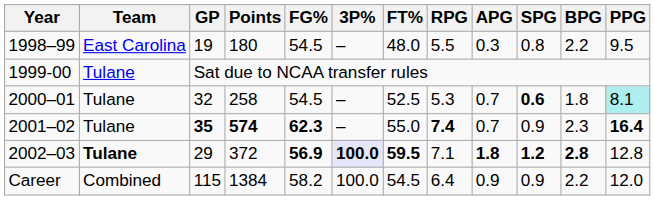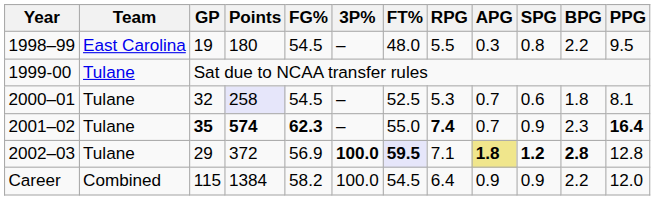(243, 99) no background -> (243, 99) lavender background
(533, 99) bold -> (533, 99) normal
(622, 99) paleturquoise background -> (622, 99) no background
(110, 153) bold -> (109, 153) normal
(306, 153) bold -> (306, 153) normal
(357, 153) lavender background -> (357, 153) no background
(403, 153) no background -> (403, 153) lavender background
(488, 153) no background -> (488, 153) khaki background
